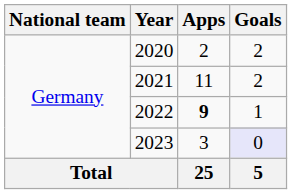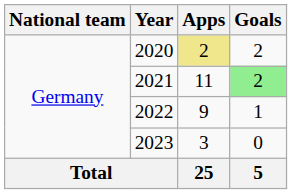(204, 50) no background -> (204, 50) khaki background
(258, 81) no background -> (258, 81) lightgreen background
(204, 111) bold -> (204, 111) normal
(258, 142) lavender background -> (258, 142) no background
